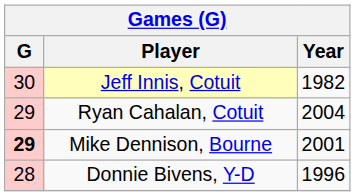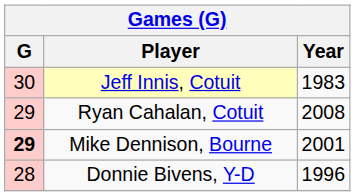(323, 82) 1982 -> (323, 82) 1983
(323, 113) 2004 -> (323, 113) 2008
